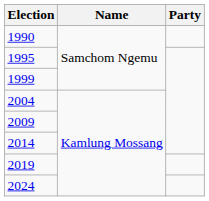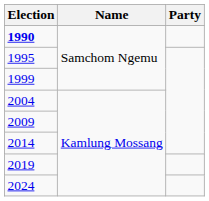(21, 36) normal -> (21, 36) bold
